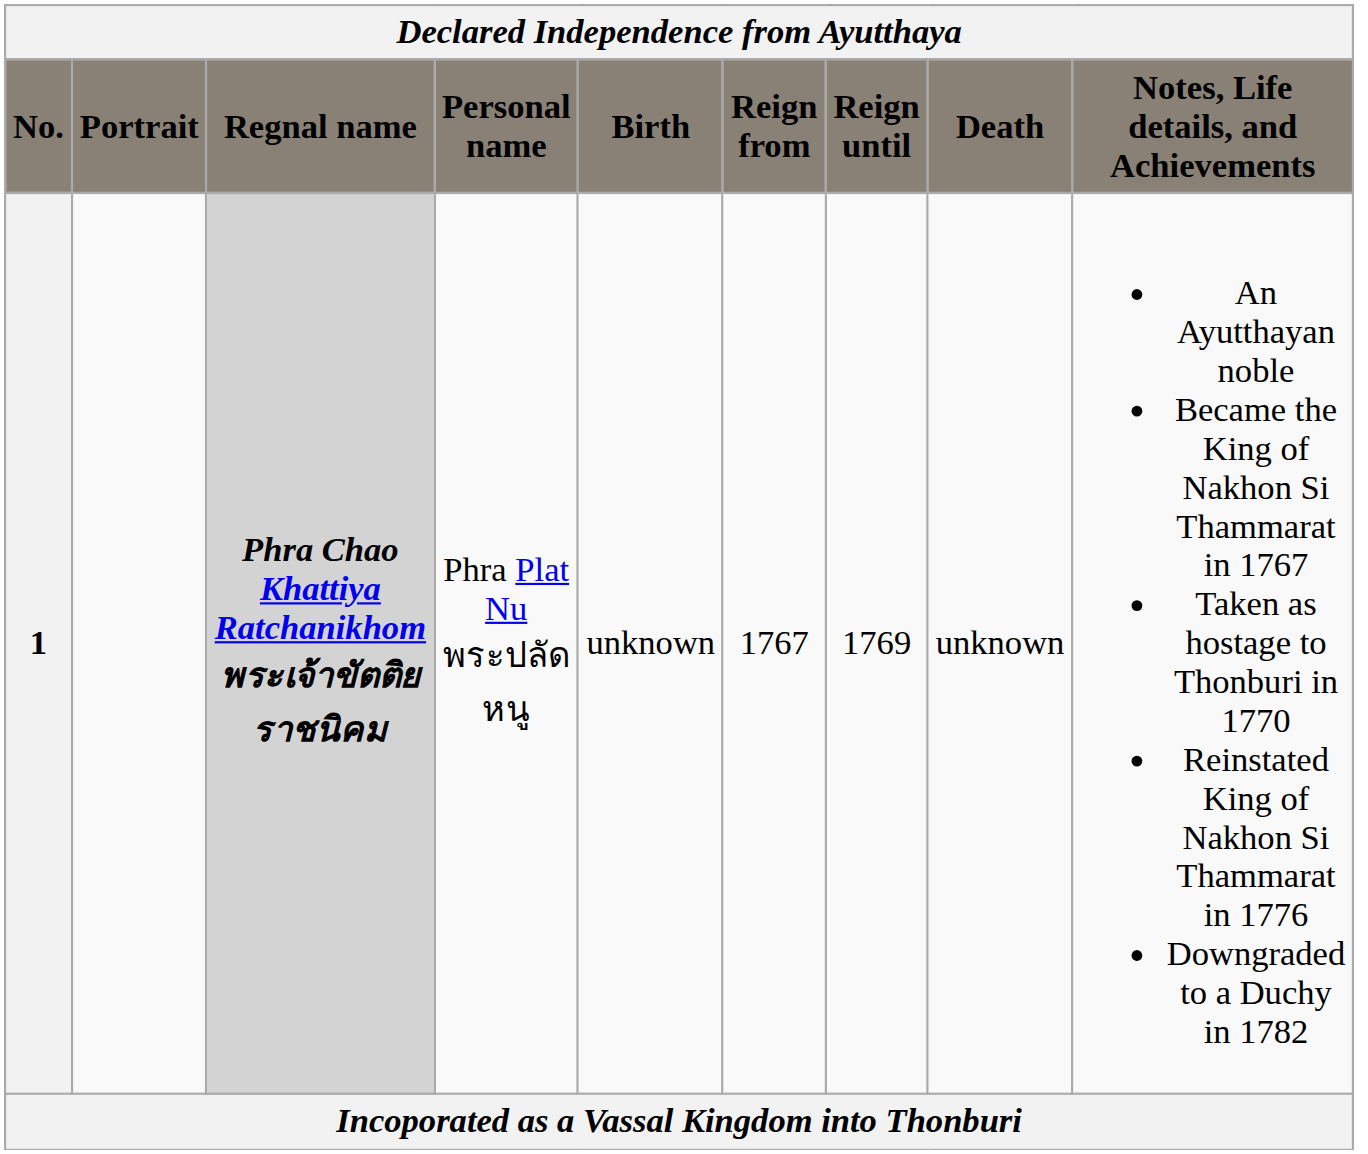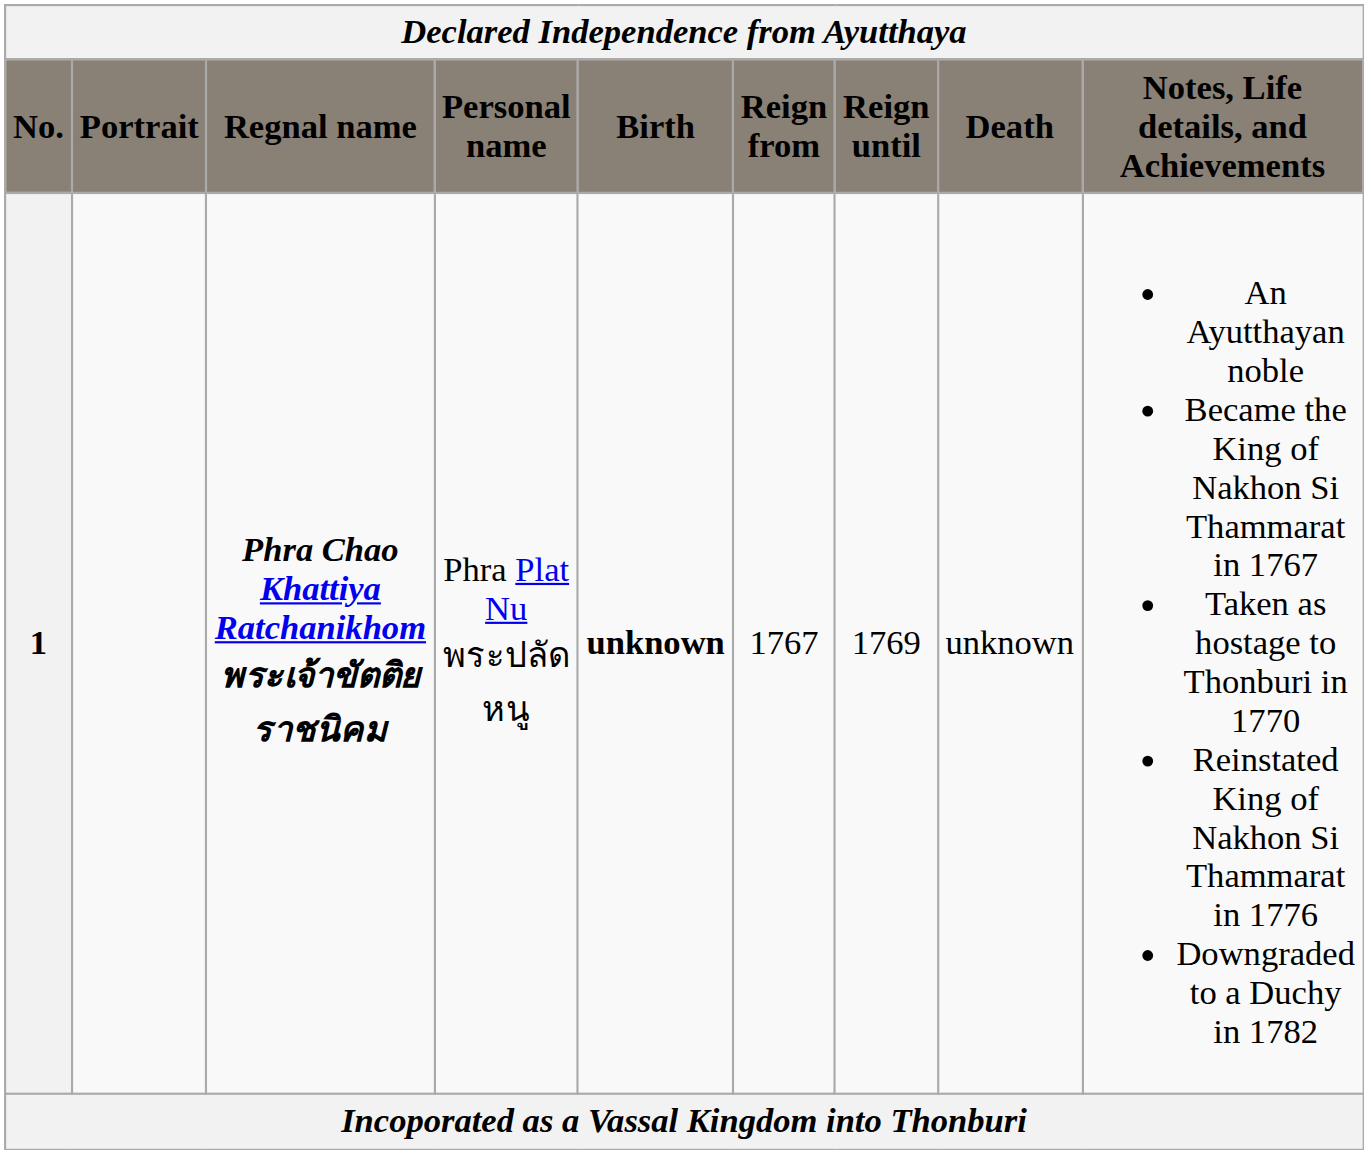(320, 639) lightgrey background -> (320, 639) no background
(651, 642) normal -> (656, 642) bold
